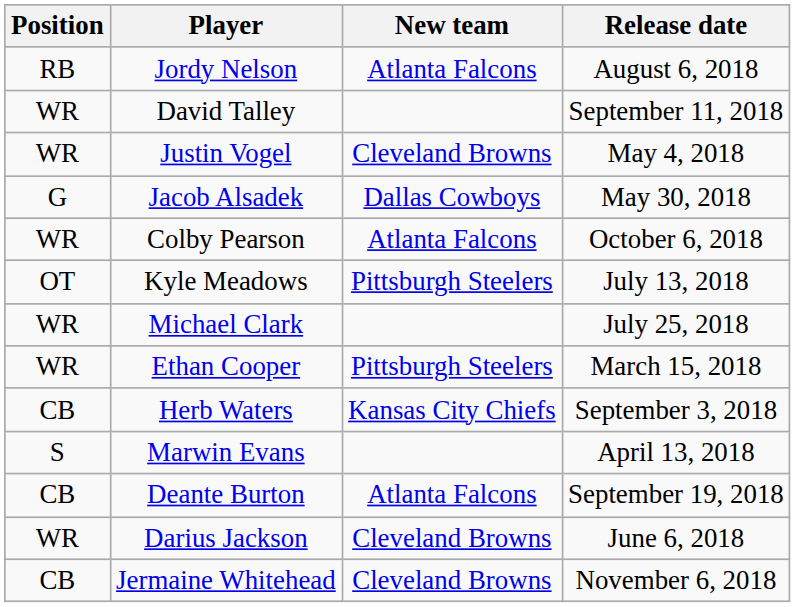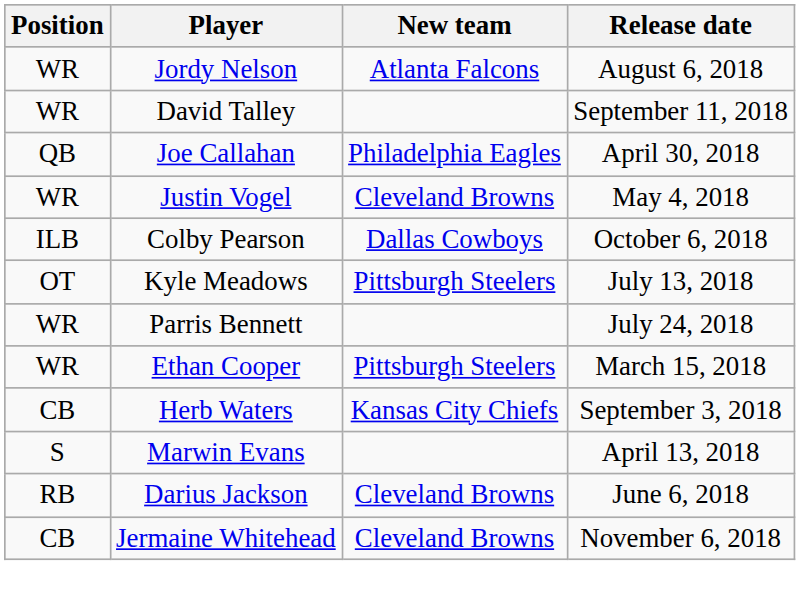(57, 68) RB -> (57, 68) WR
+ row: (226, 153)
- row: (226, 196)
(57, 238) WR -> (57, 238) ILB
(452, 238) Atlanta Falcons -> (454, 238) Dallas Cowboys
+ row: (226, 324)
- row: (226, 324)
- row: (226, 494)
(57, 537) WR -> (57, 494) RB
